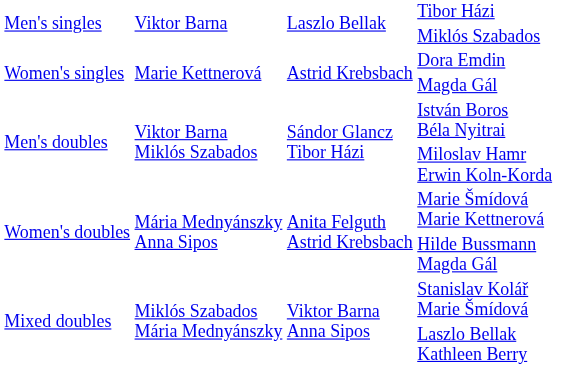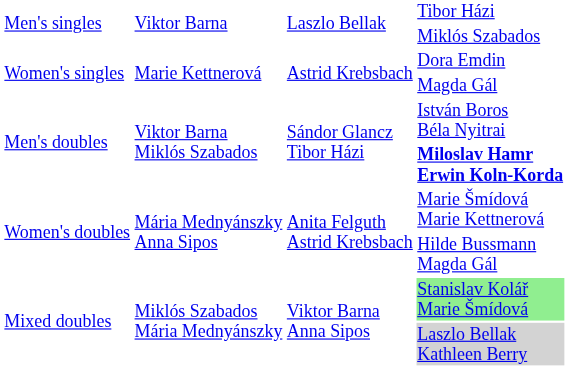(485, 164) normal -> (490, 164) bold
(473, 299) no background -> (473, 299) lightgreen background
(472, 344) no background -> (472, 344) lightgrey background
